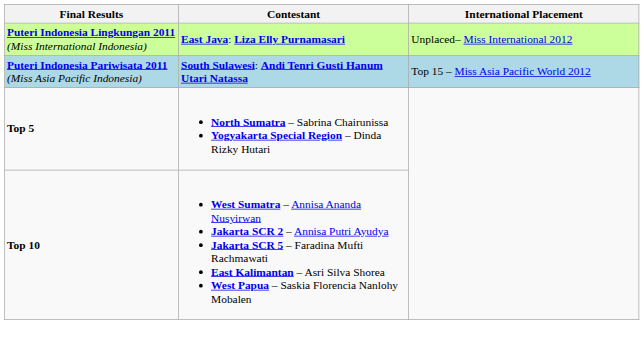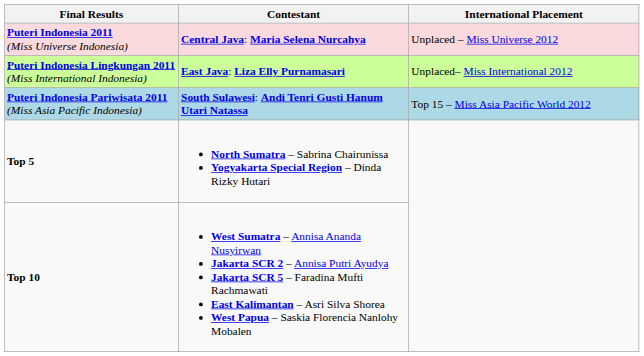+ row: (67, 39)
